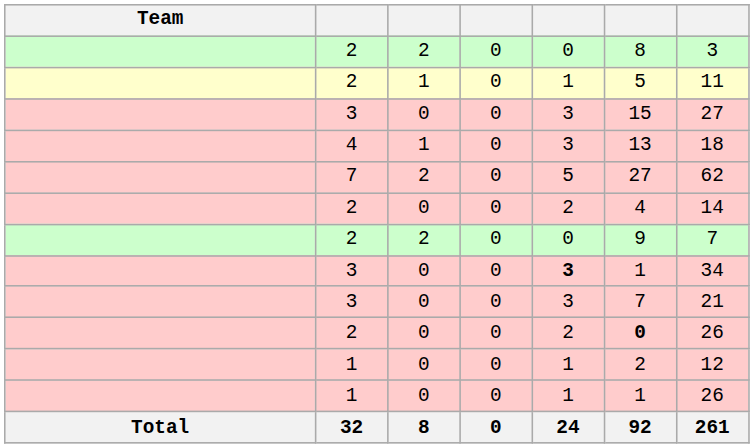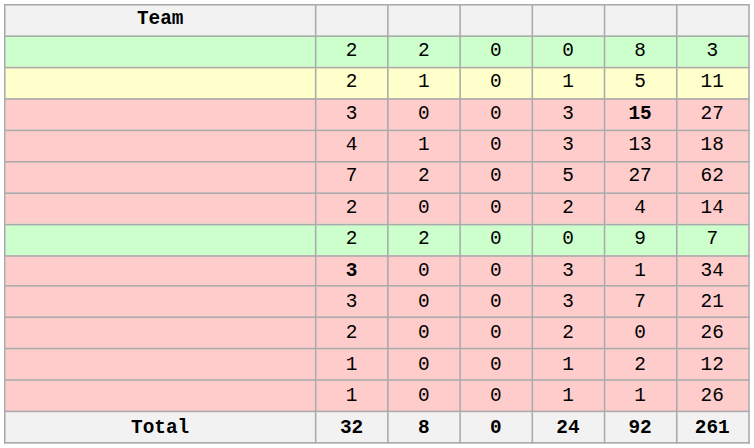(640, 115) normal -> (640, 115) bold
(352, 271) normal -> (352, 271) bold
(568, 271) bold -> (568, 271) normal
(640, 334) bold -> (640, 334) normal
